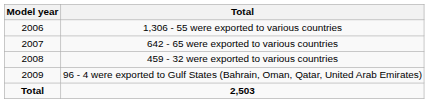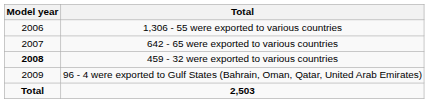(33, 59) normal -> (33, 59) bold
